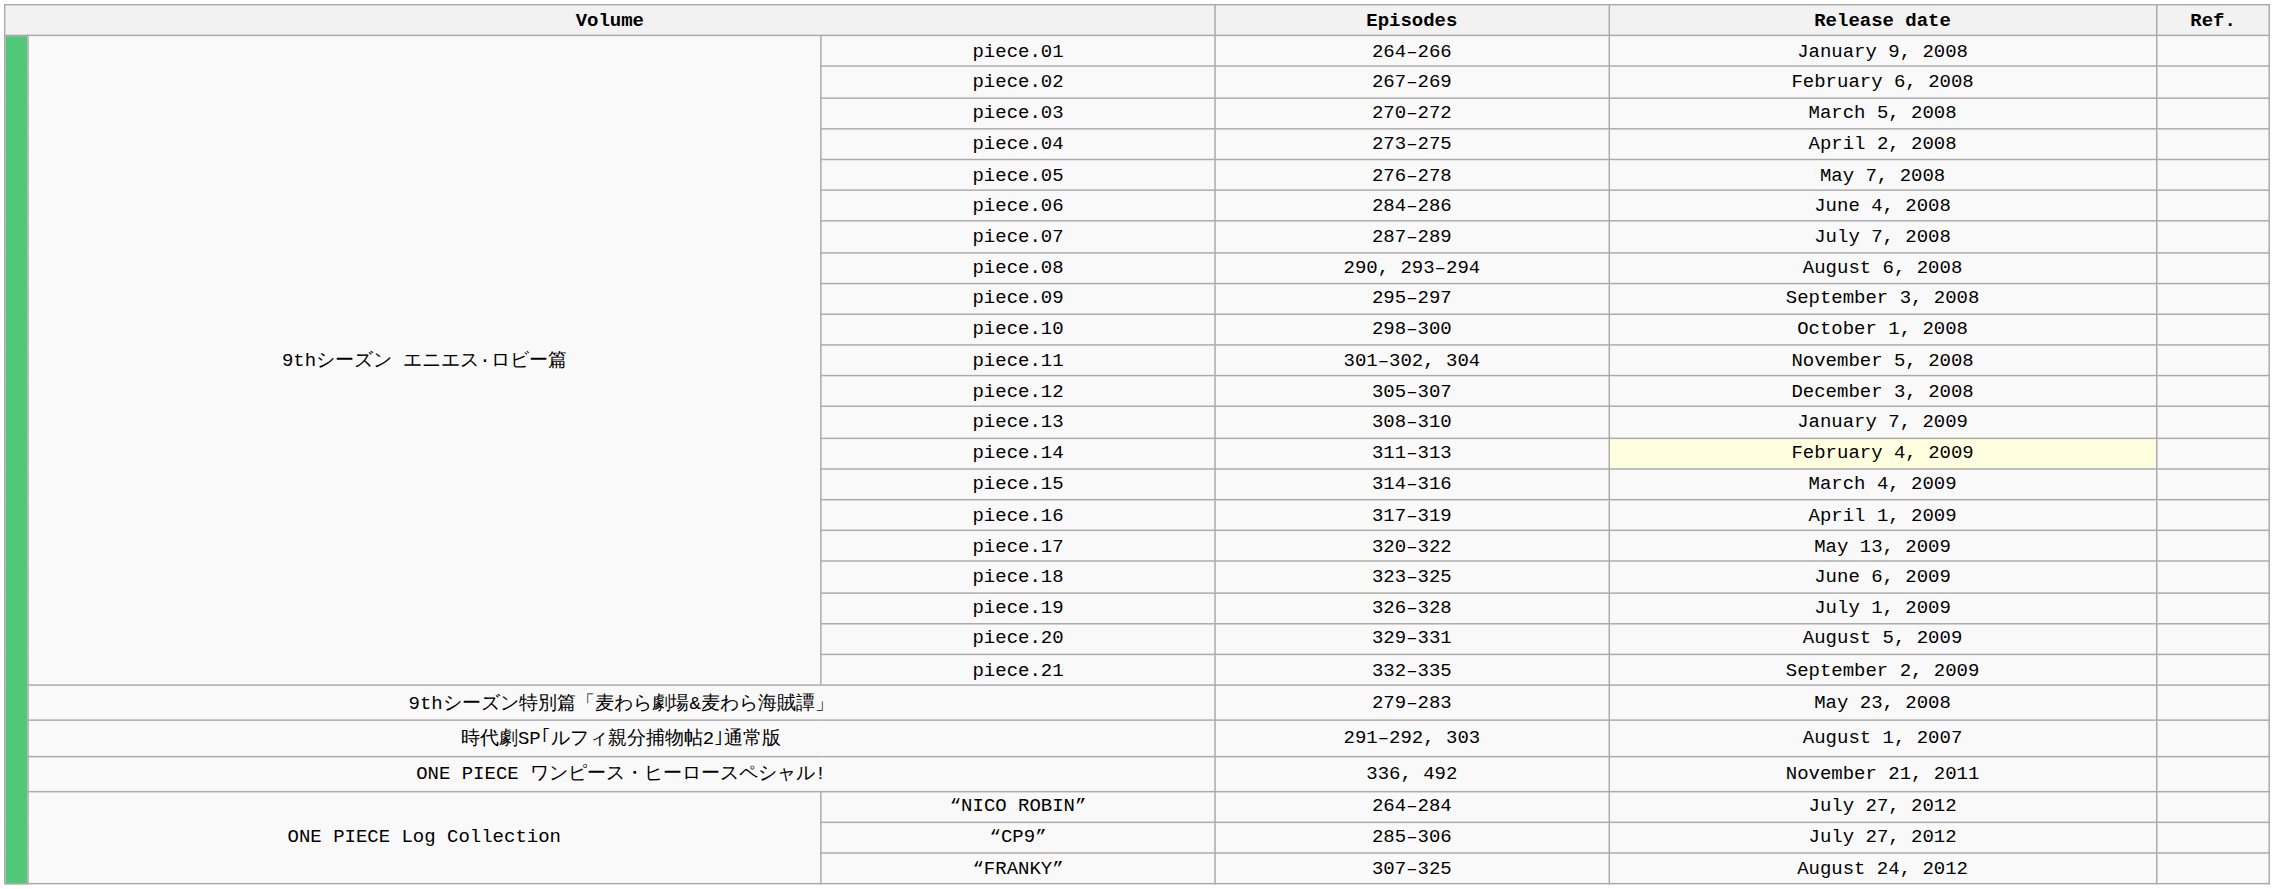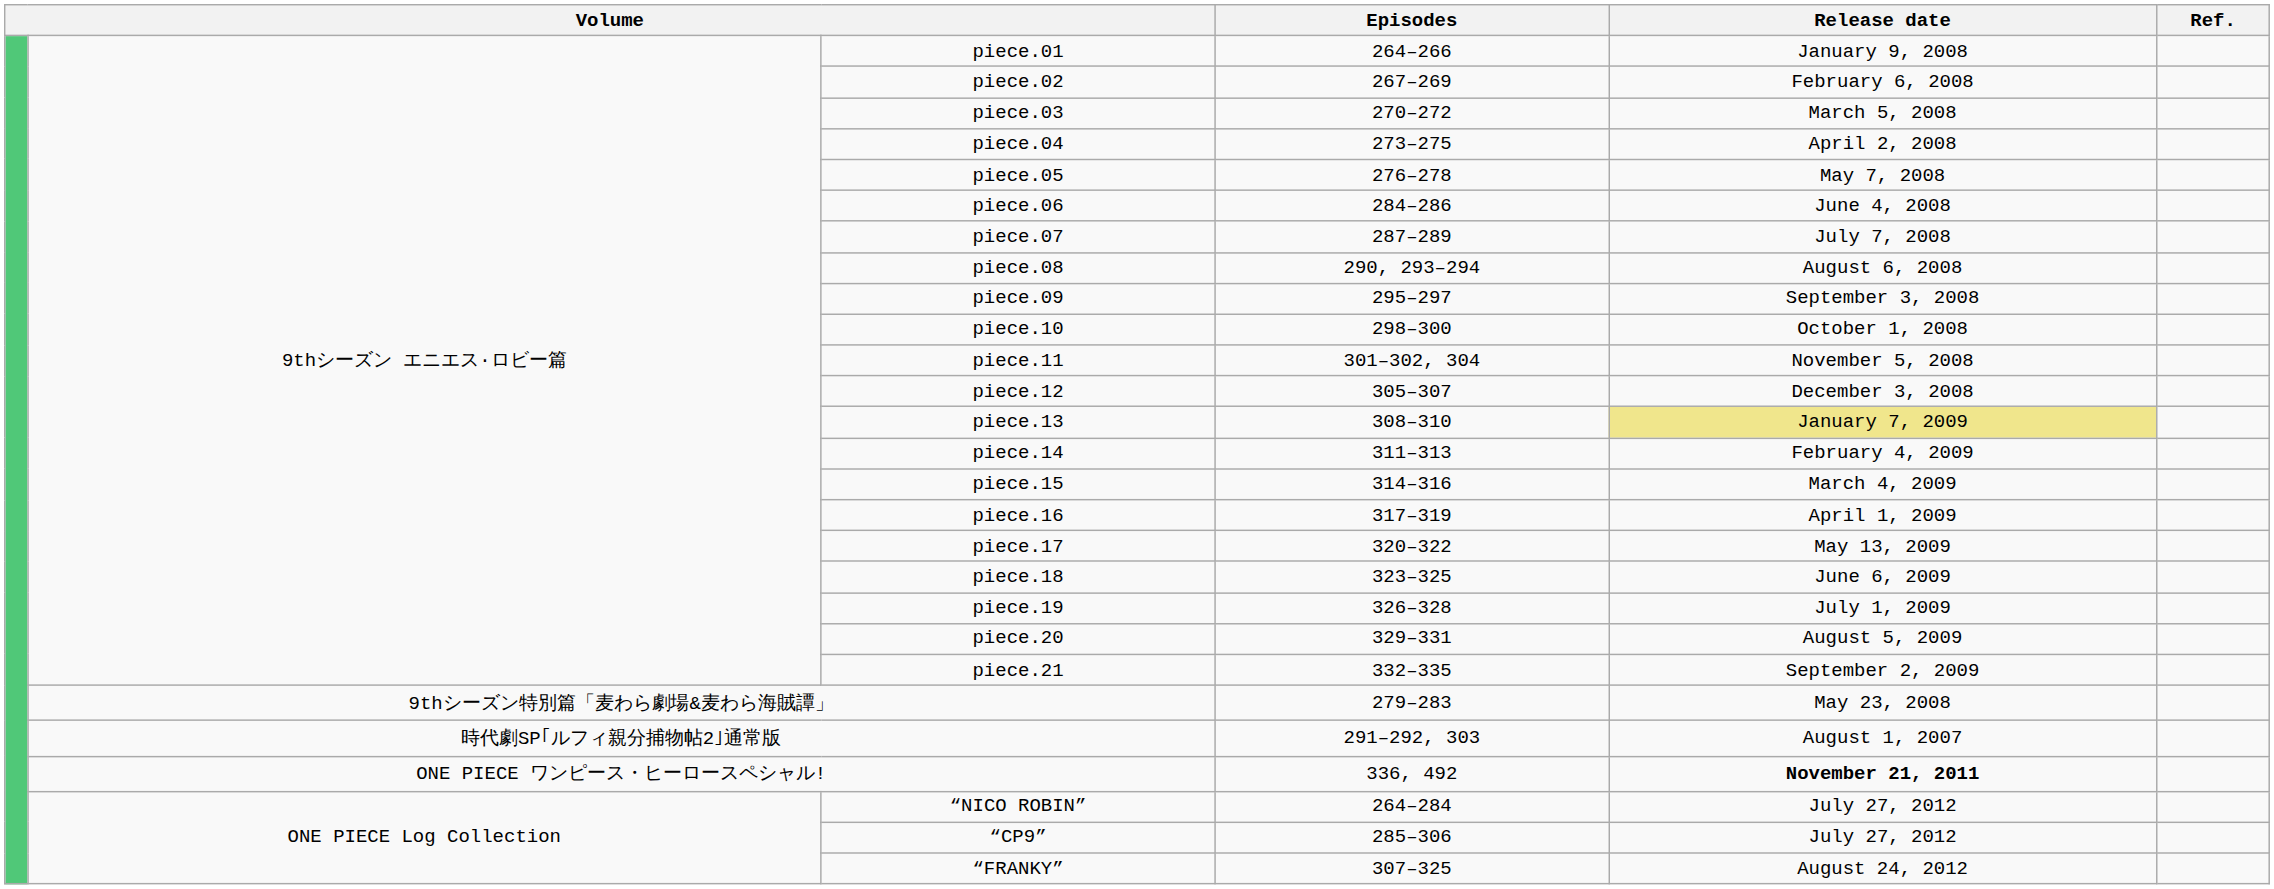(1883, 422) no background -> (1883, 422) khaki background
(1883, 453) lightyellow background -> (1883, 453) no background
(1883, 774) normal -> (1883, 774) bold
